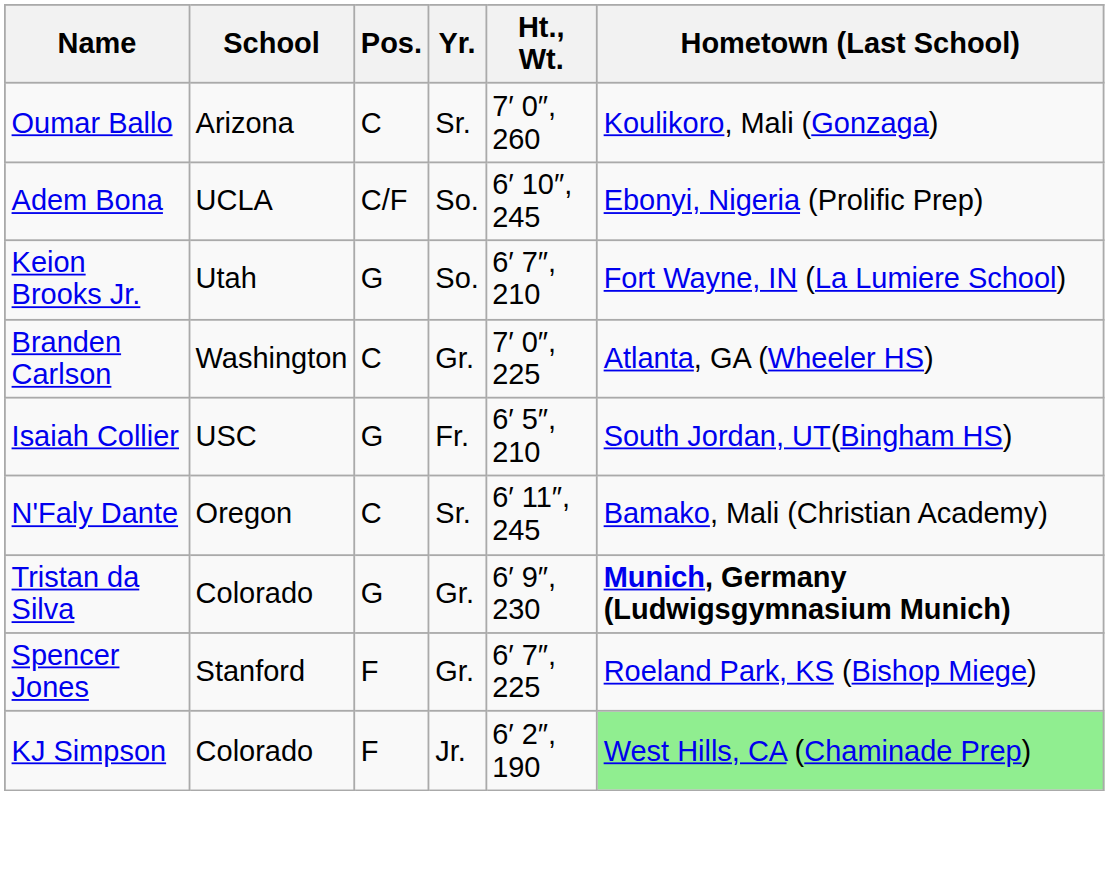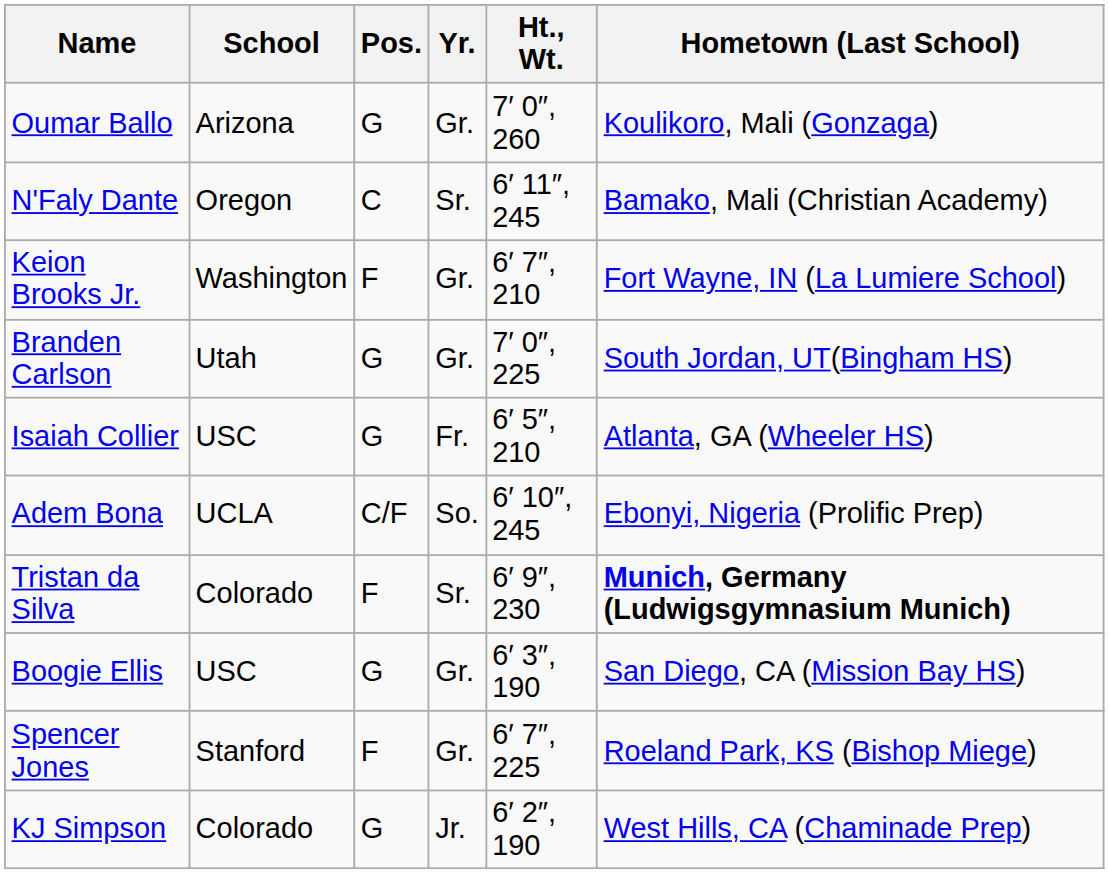(371, 122) C -> (372, 122) G
(453, 122) Sr. -> (455, 122) Gr.
rows swapped: (87, 200) <-> (95, 514)
(226, 279) Utah -> (272, 279) Washington
(372, 279) G -> (370, 279) F
(457, 279) So. -> (455, 279) Gr.
(272, 357) Washington -> (226, 357) Utah
(371, 357) C -> (372, 357) G
(769, 357) Atlanta, GA (Wheeler HS) -> (808, 357) South Jordan, UT(Bingham HS)
(808, 436) South Jordan, UT(Bingham HS) -> (769, 436) Atlanta, GA (Wheeler HS)
(372, 593) G -> (370, 593) F
(455, 593) Gr. -> (453, 593) Sr.
+ row: (87, 671)
(370, 750) F -> (372, 828) G
(817, 750) lightgreen background -> (817, 828) no background
